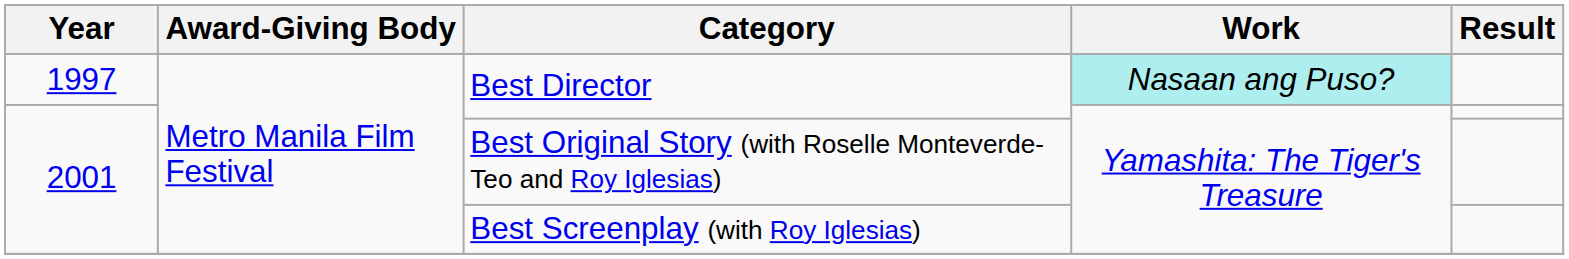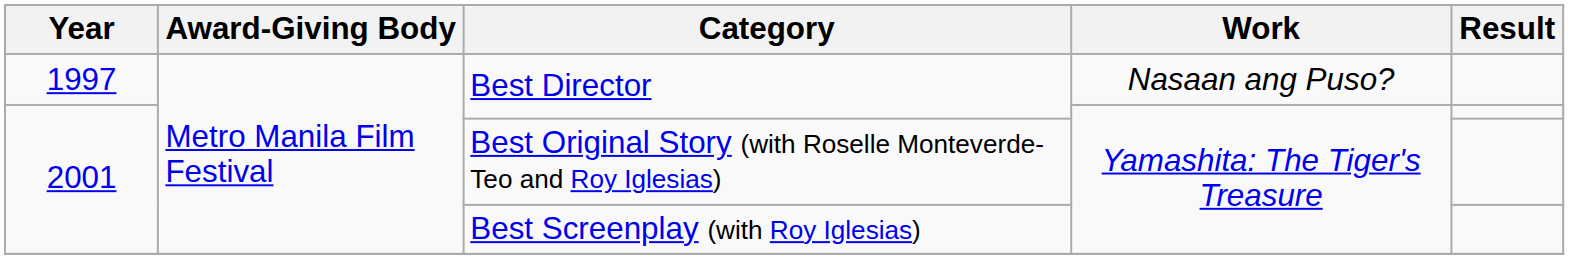(1261, 79) paleturquoise background -> (1261, 79) no background
